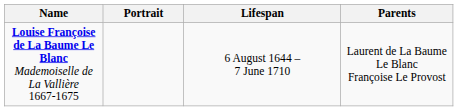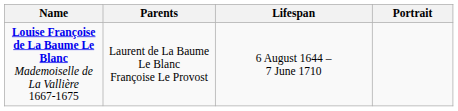columns swapped: (143, 13) <-> (397, 13)
